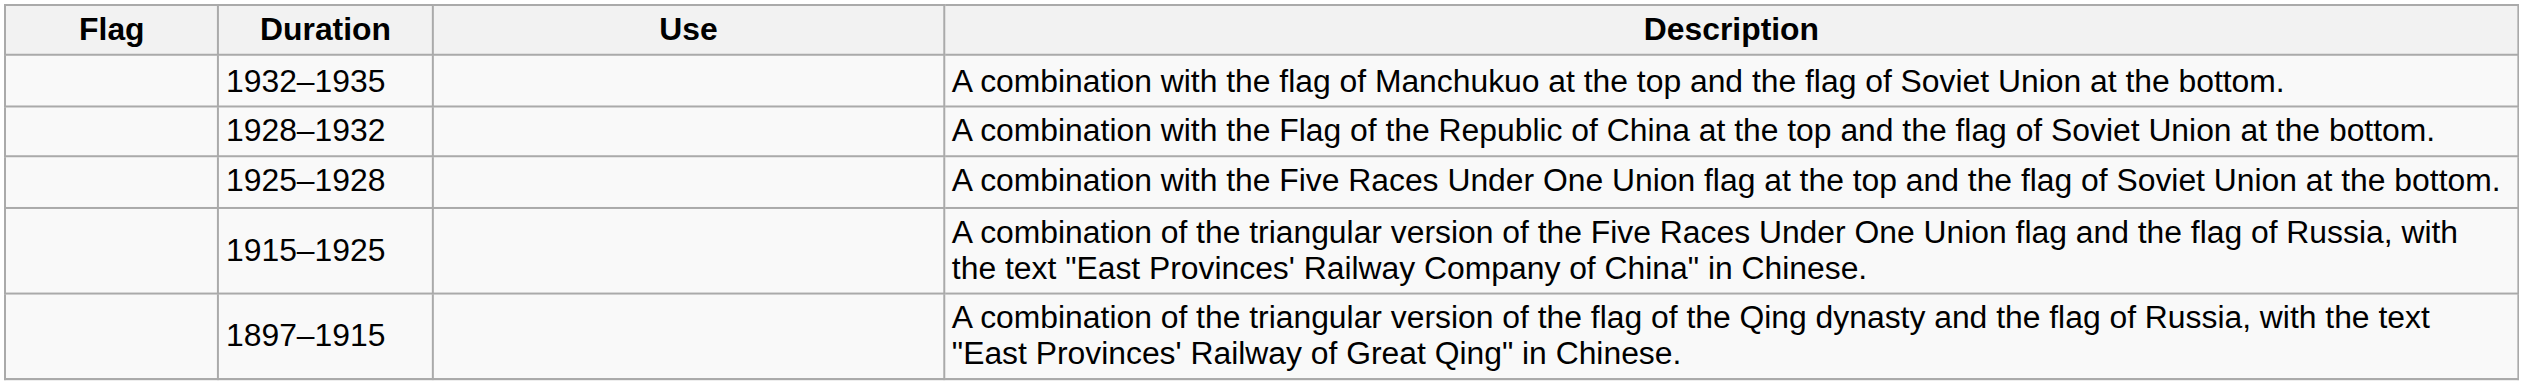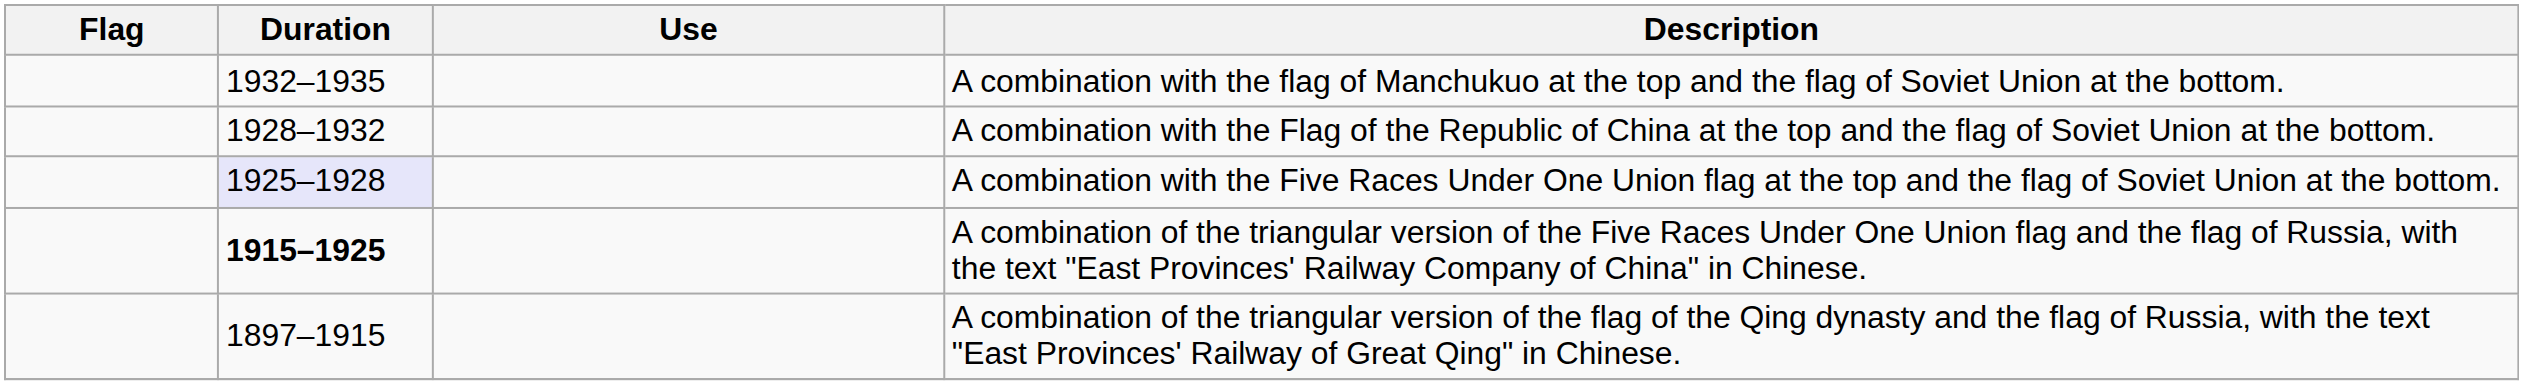(306, 181) no background -> (306, 181) lavender background
(306, 249) normal -> (306, 249) bold
